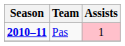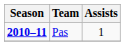(101, 31) pink background -> (101, 31) no background
